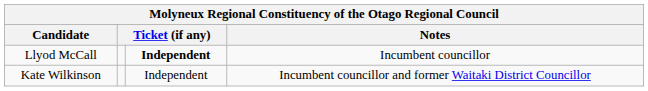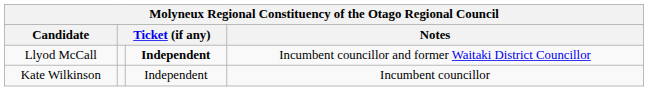(435, 55) Incumbent councillor -> (435, 55) Incumbent councillor and former Waitaki District Councillor
(435, 75) Incumbent councillor and former Waitaki District Councillor -> (435, 75) Incumbent councillor
